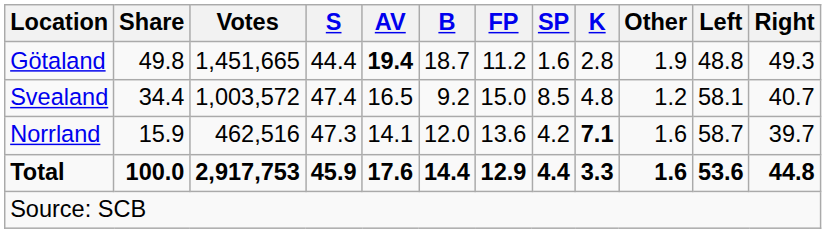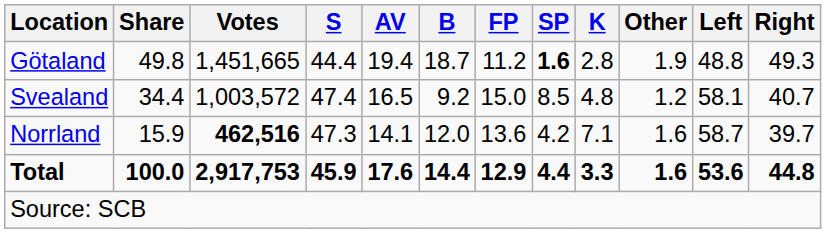(390, 60) bold -> (390, 60) normal
(554, 60) normal -> (554, 60) bold
(257, 135) normal -> (257, 135) bold
(597, 135) bold -> (597, 135) normal
